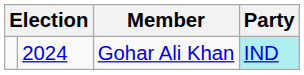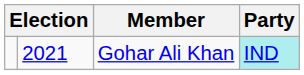(45, 52) 2024 -> (45, 52) 2021
